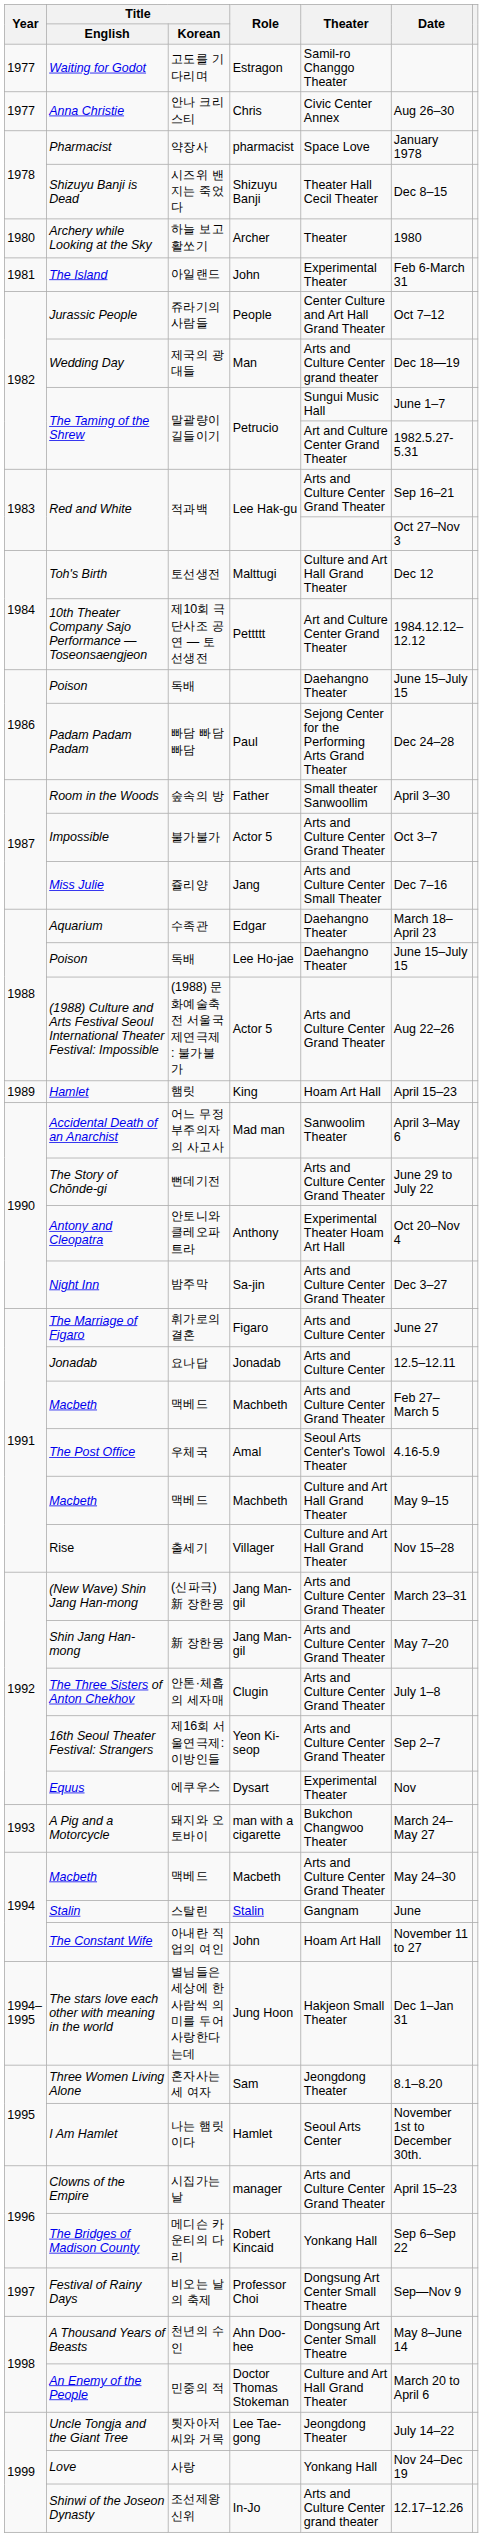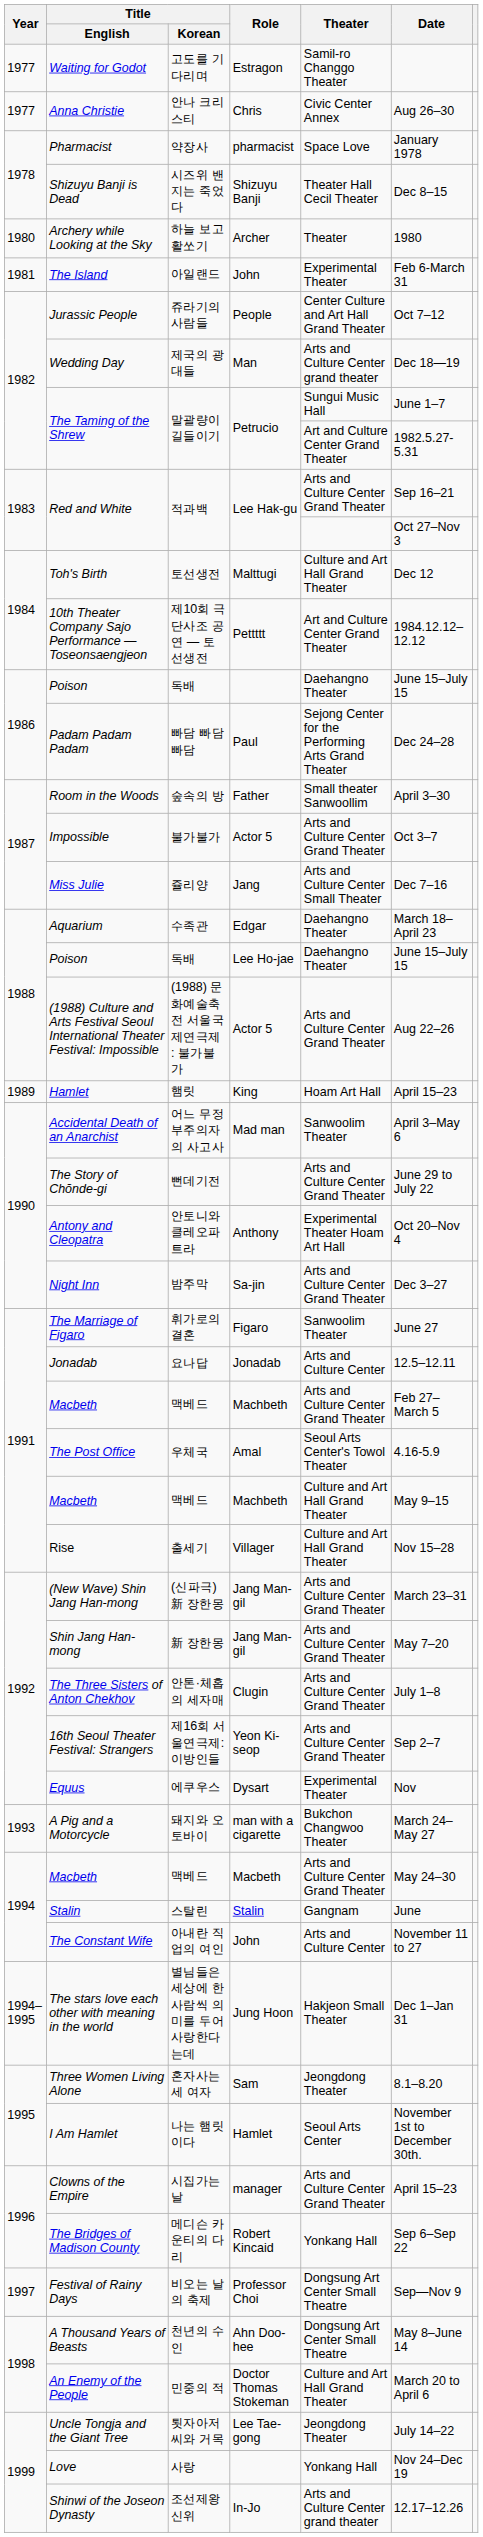(344, 1327) Arts and Culture Center -> (334, 1327) Sanwoolim Theater
(342, 1941) Hoam Art Hall -> (344, 1941) Arts and Culture Center
